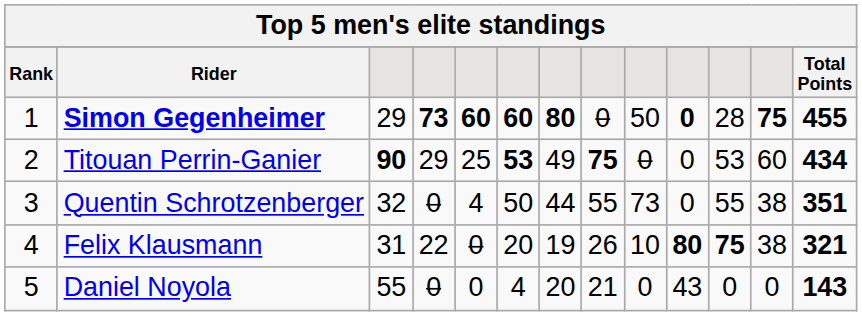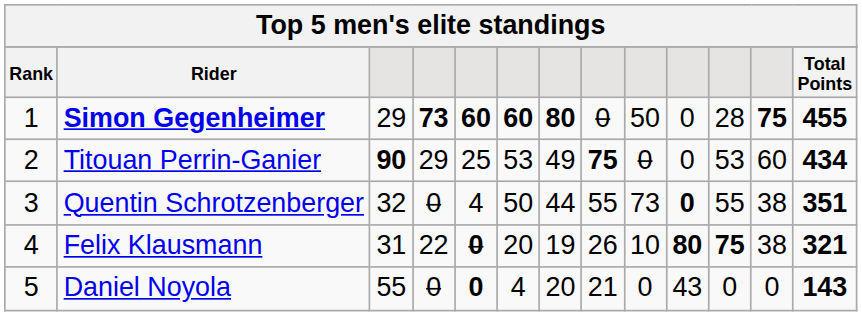(687, 117) bold -> (687, 117) normal
(518, 160) bold -> (518, 160) normal
(687, 202) normal -> (687, 202) bold
(476, 245) normal -> (476, 245) bold
(476, 288) normal -> (476, 288) bold
